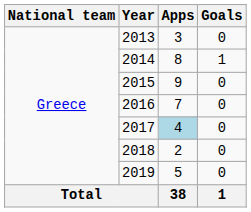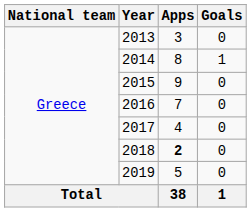(178, 128) lightblue background -> (178, 128) no background
(178, 151) normal -> (178, 151) bold
